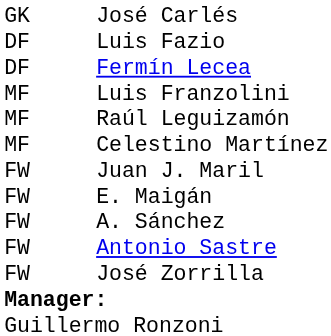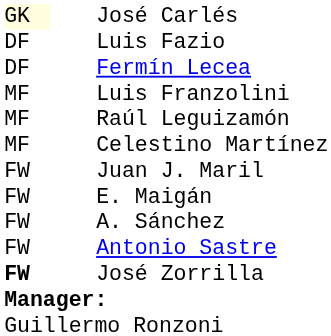(17, 17) no background -> (17, 17) lightyellow background
(17, 274) normal -> (17, 274) bold
